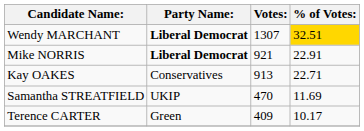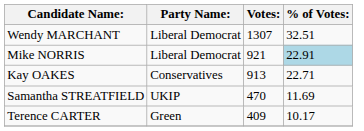(199, 34) bold -> (195, 34) normal
(308, 34) gold background -> (301, 34) no background
(199, 55) bold -> (195, 55) normal
(308, 55) no background -> (301, 55) lightblue background
